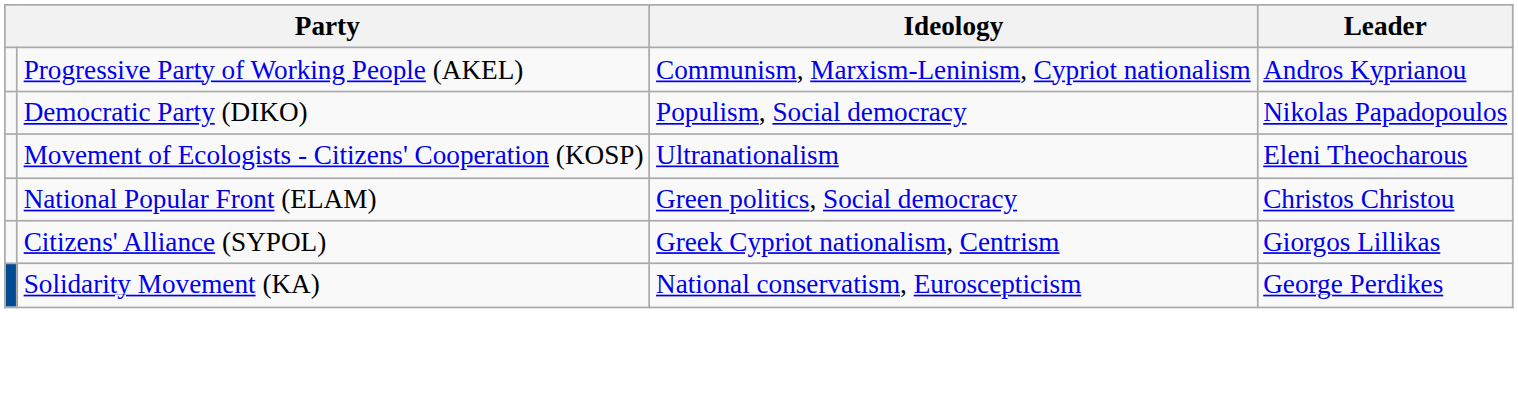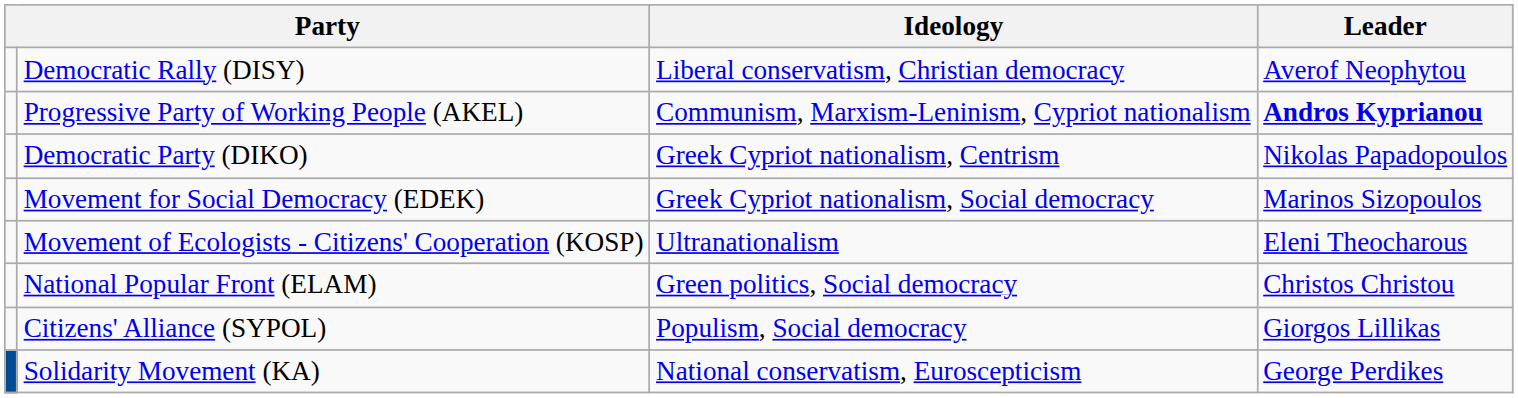+ row: (164, 69)
(1365, 69) normal -> (1373, 112) bold
(811, 112) Populism, Social democracy -> (858, 155) Greek Cypriot nationalism, Centrism
+ row: (254, 198)
(858, 241) Greek Cypriot nationalism, Centrism -> (811, 328) Populism, Social democracy
